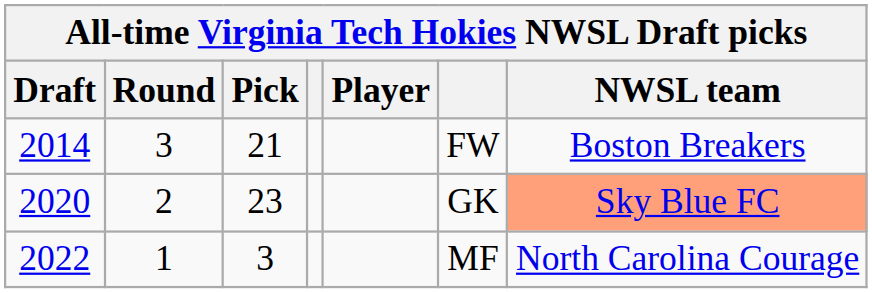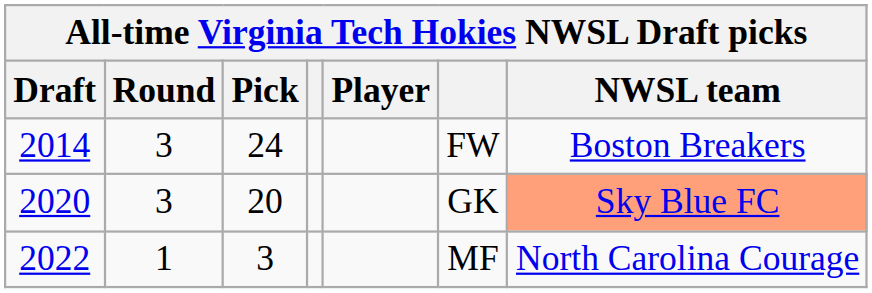(265, 145) 21 -> (265, 145) 24
(164, 201) 2 -> (164, 201) 3
(265, 201) 23 -> (265, 201) 20
